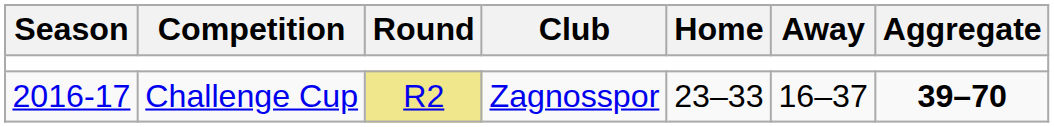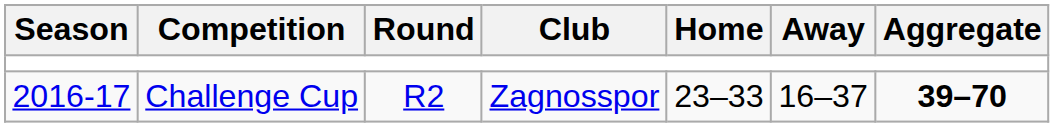(424, 95) khaki background -> (424, 95) no background
